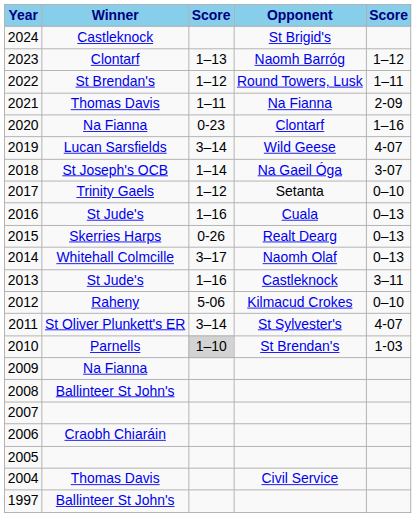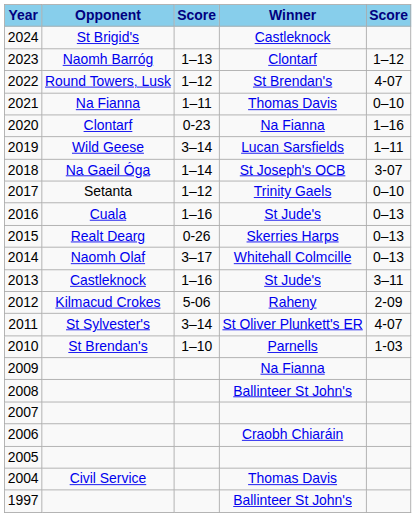columns swapped: (115, 15) <-> (300, 15)
(389, 81) 1–11 -> (389, 81) 4-07
(389, 103) 2-09 -> (389, 103) 0–10
(389, 147) 4-07 -> (389, 147) 1–11
(389, 302) 0–10 -> (389, 302) 2-09
(211, 346) lightgrey background -> (197, 346) no background
